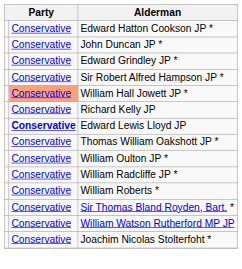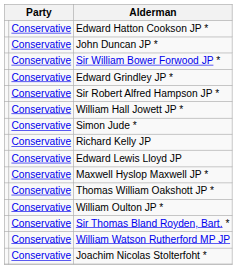+ row: (148, 61)
(41, 93) lightsalmon background -> (41, 110) no background
+ row: (106, 126)
(44, 126) bold -> (41, 158) normal
+ row: (142, 175)
- row: (129, 175)
- row: (120, 191)
